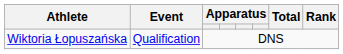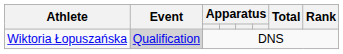(166, 39) no background -> (166, 39) lightgrey background
